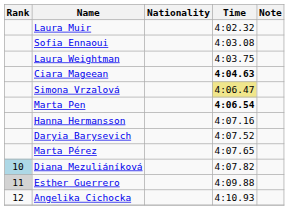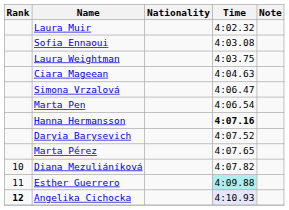(234, 74) bold -> (234, 74) normal
(234, 89) khaki background -> (234, 89) no background
(234, 105) bold -> (234, 105) normal
(234, 120) normal -> (234, 120) bold
(18, 167) lightblue background -> (18, 167) no background
(18, 182) lightgrey background -> (18, 182) no background
(234, 182) no background -> (234, 182) paleturquoise background
(18, 198) normal -> (18, 198) bold
(234, 198) no background -> (234, 198) lavender background
